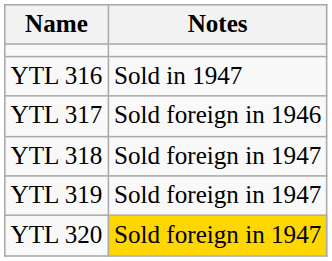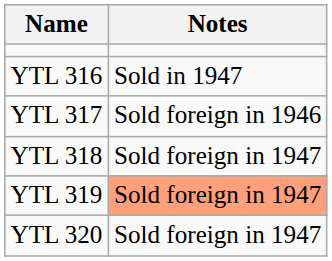(218, 195) no background -> (218, 195) lightsalmon background
(218, 235) gold background -> (218, 235) no background
